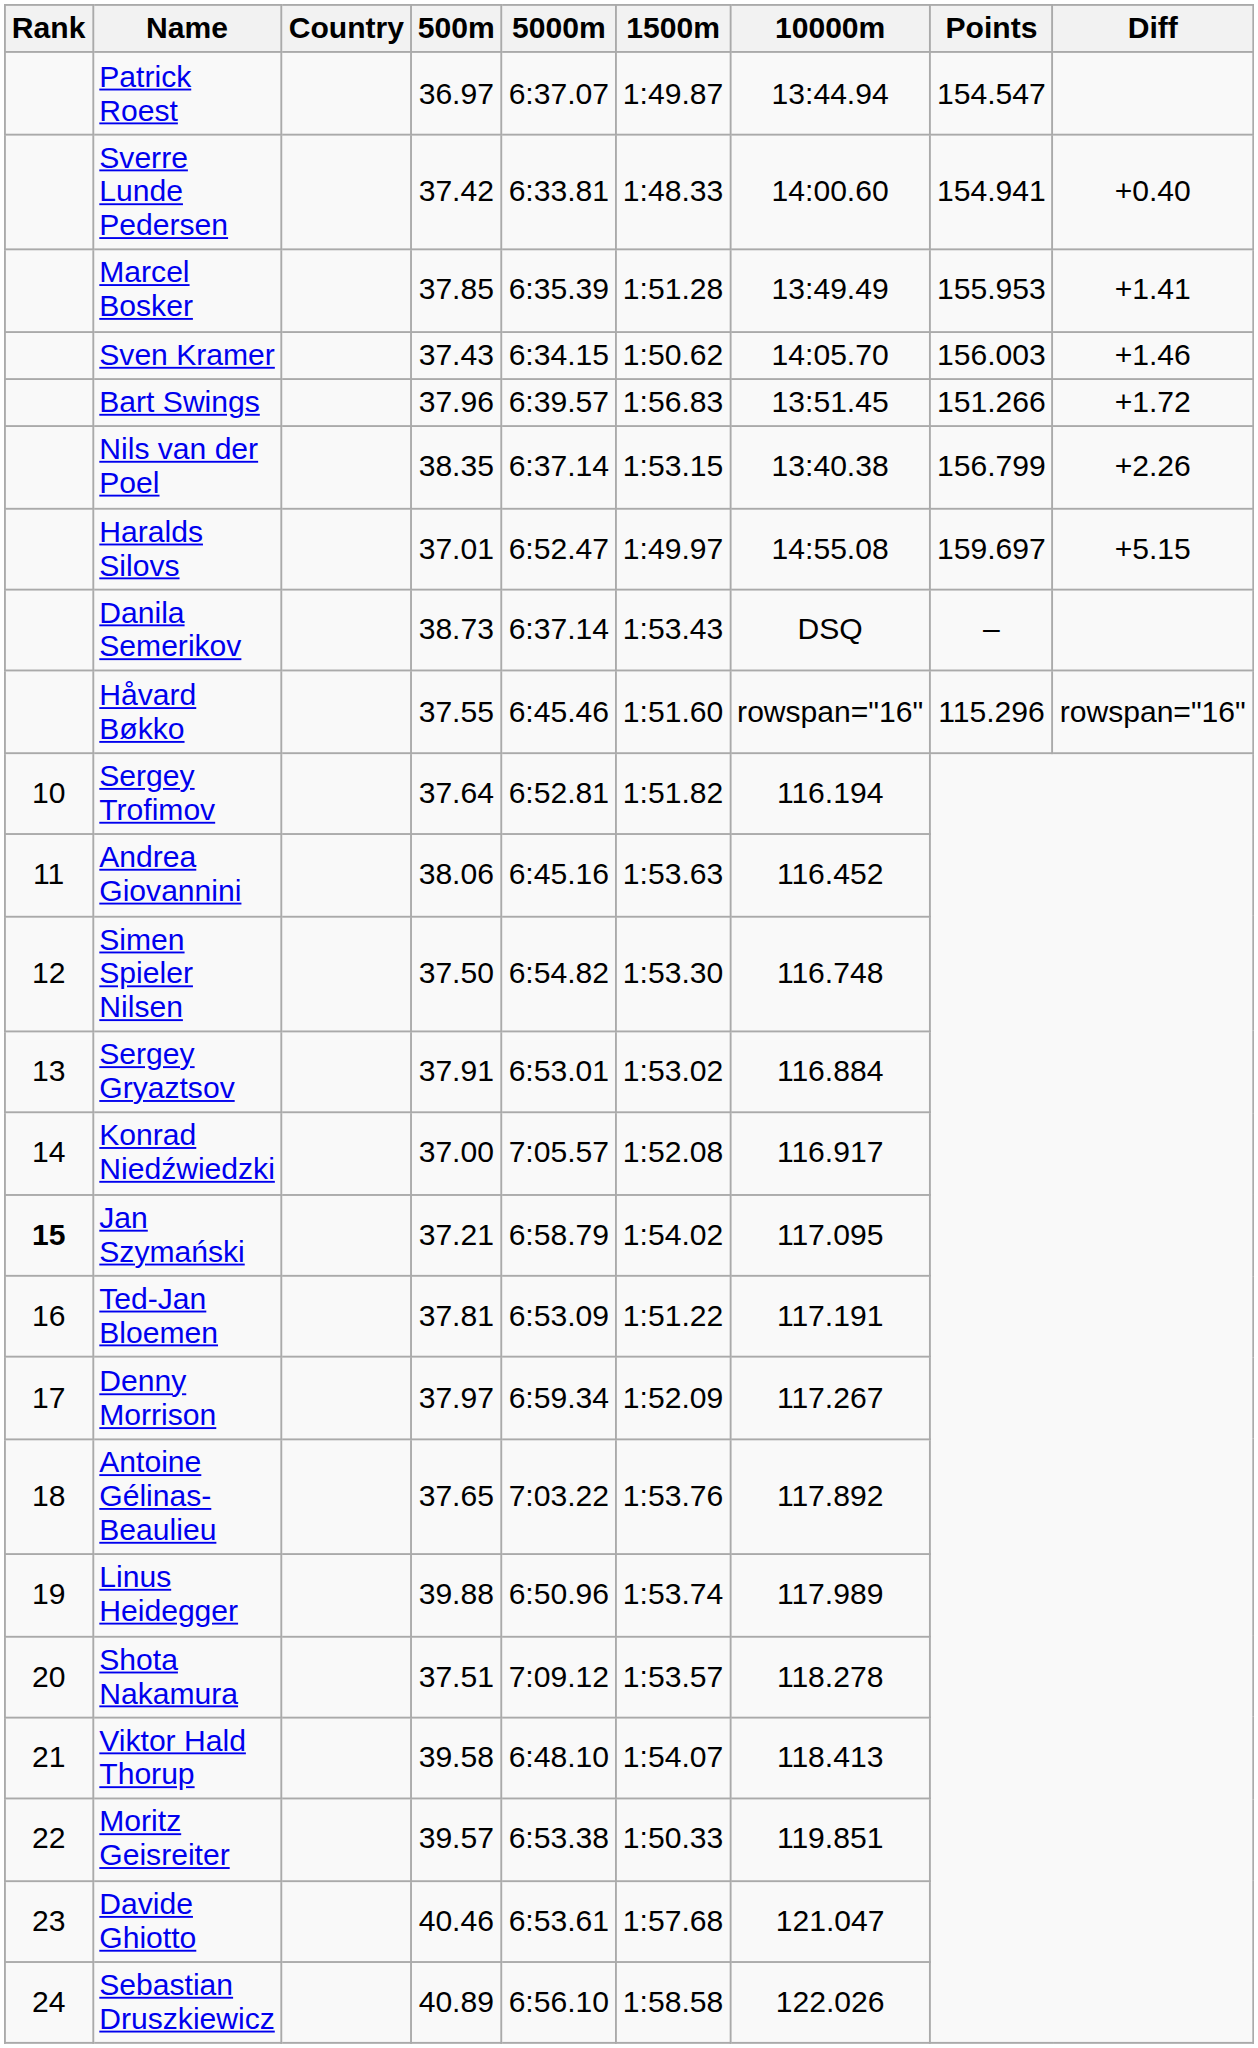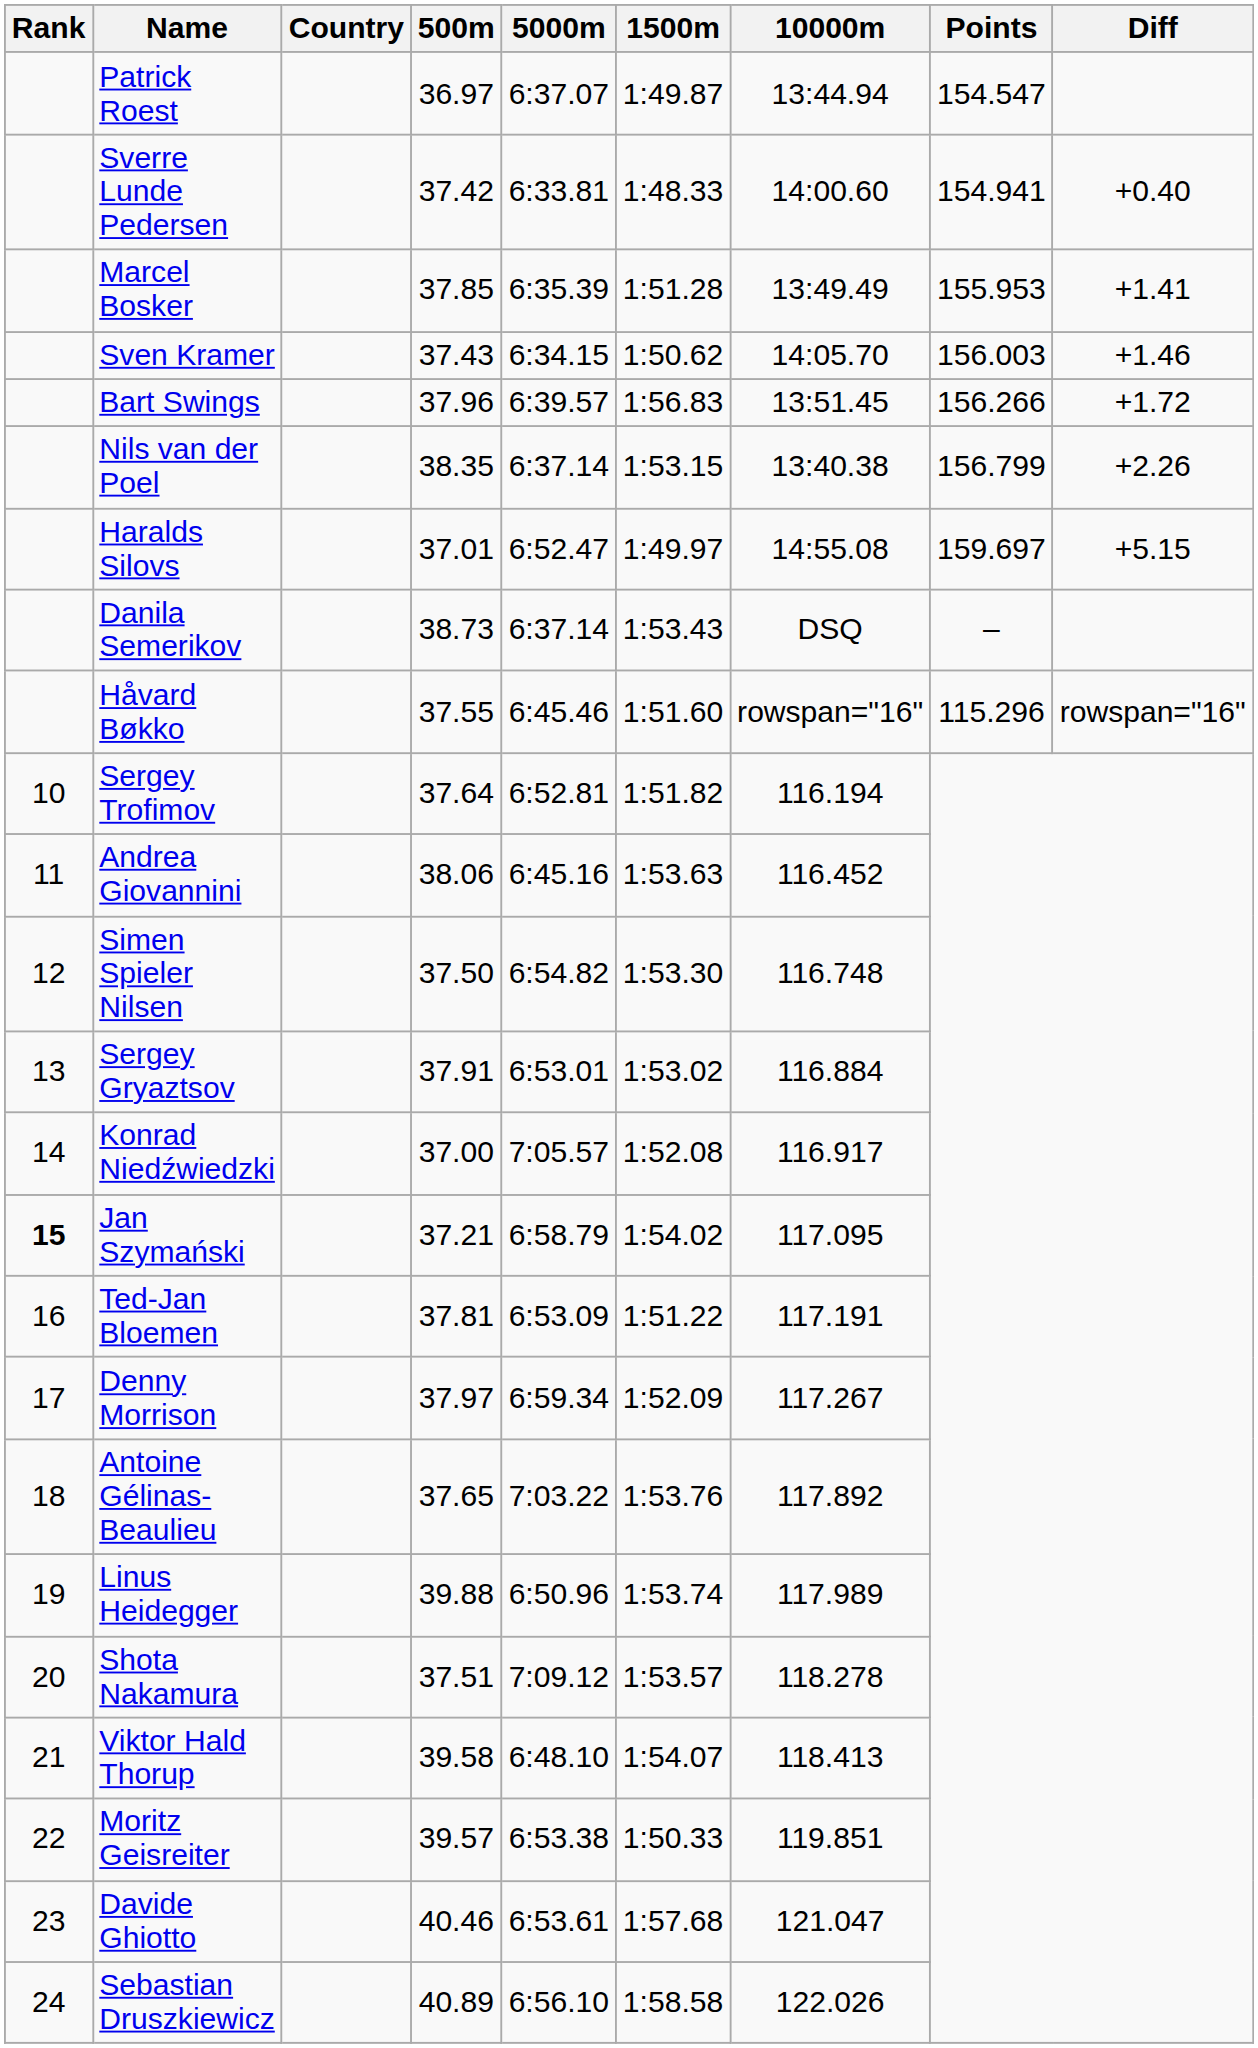(991, 402) 151.266 -> (991, 402) 156.266
